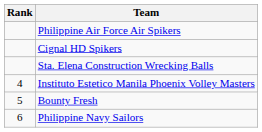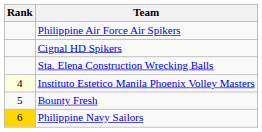(20, 83) no background -> (20, 83) lightyellow background
(20, 118) no background -> (20, 118) gold background
